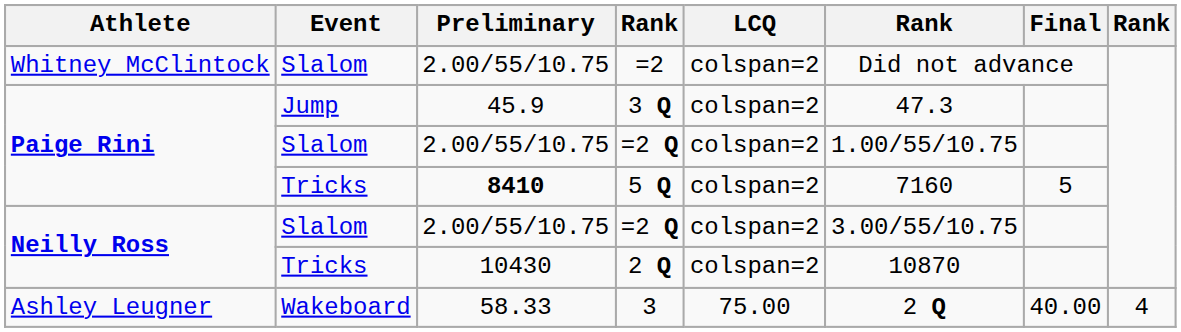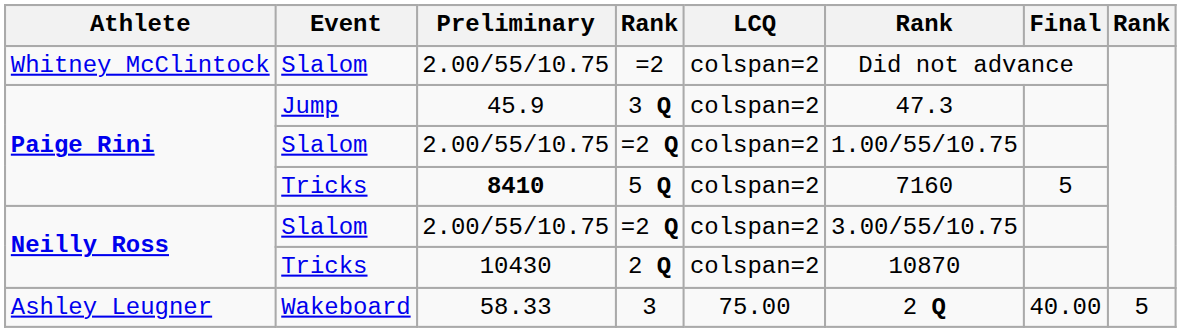(1142, 307) 4 -> (1142, 307) 5
